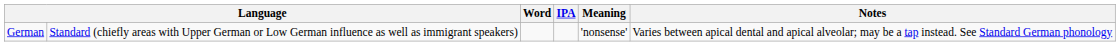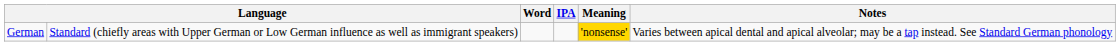(604, 31) no background -> (604, 31) gold background
